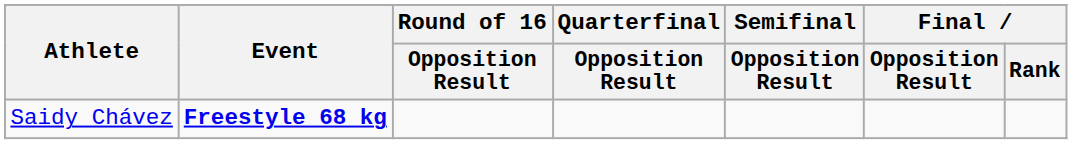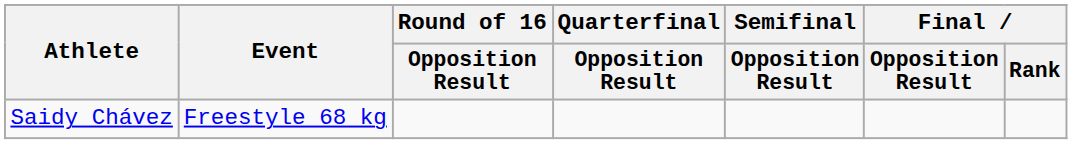(285, 118) bold -> (285, 118) normal
